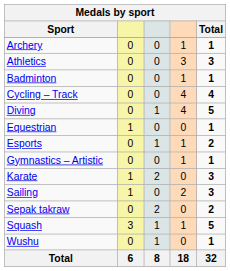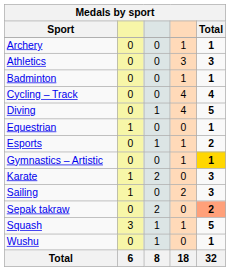(211, 160) no background -> (211, 160) gold background
(211, 210) no background -> (211, 210) lightsalmon background
